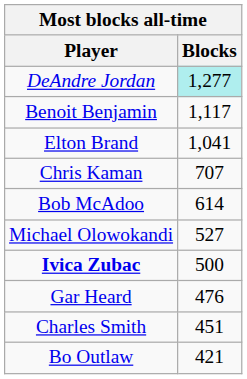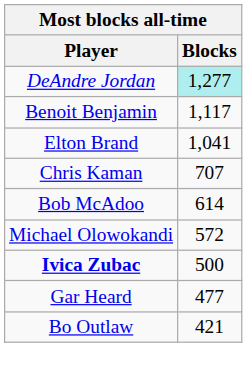(209, 234) 527 -> (209, 234) 572
(209, 296) 476 -> (209, 296) 477
- row: (91, 326)
